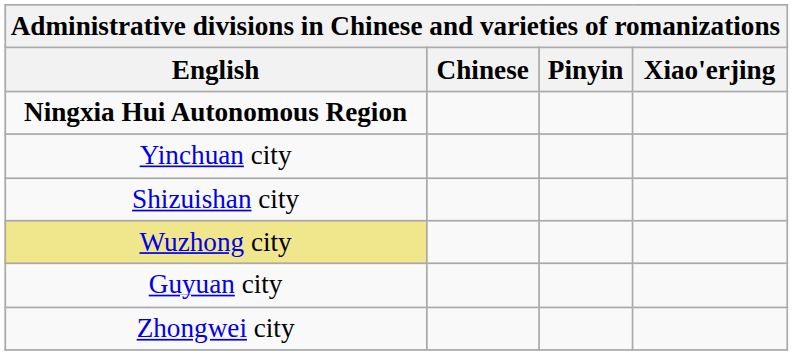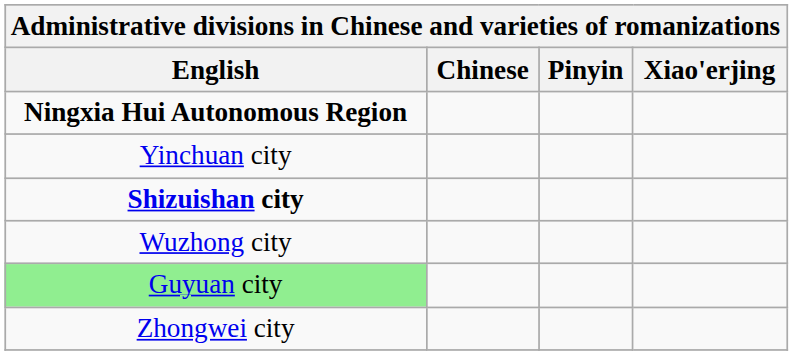(216, 198) normal -> (216, 198) bold
(216, 241) khaki background -> (216, 241) no background
(216, 284) no background -> (216, 284) lightgreen background
